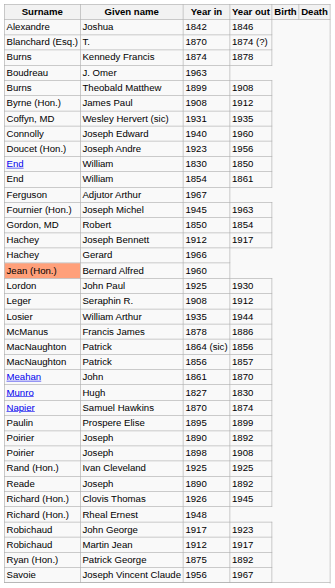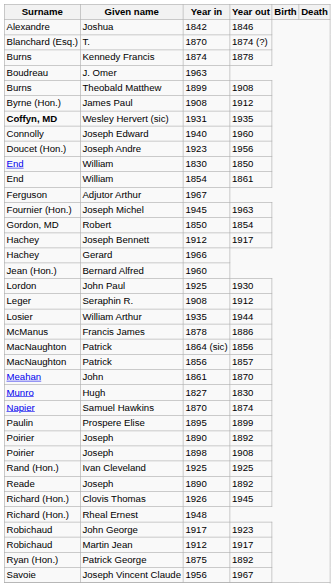(30, 118) normal -> (32, 118) bold
(32, 270) lightsalmon background -> (32, 270) no background
